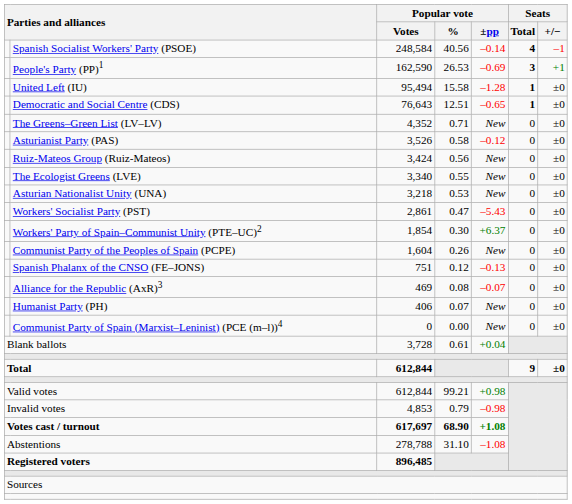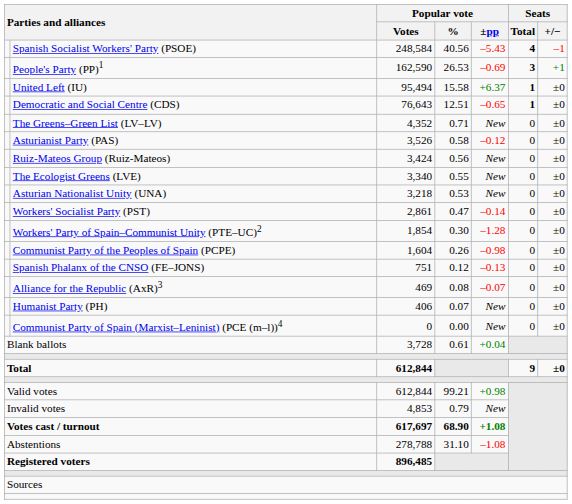(493, 48) –0.14 -> (493, 48) –5.43
(493, 87) –1.28 -> (492, 87) +6.37
(493, 211) –5.43 -> (493, 211) –0.14
(492, 231) +6.37 -> (493, 231) –1.28
(495, 250) New -> (493, 250) –0.98
(493, 408) –0.98 -> (495, 408) New
